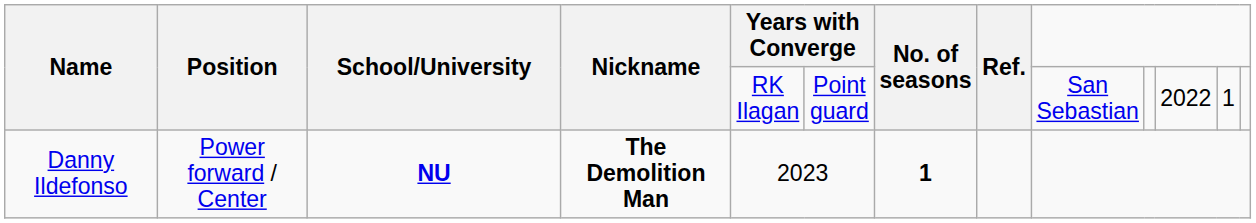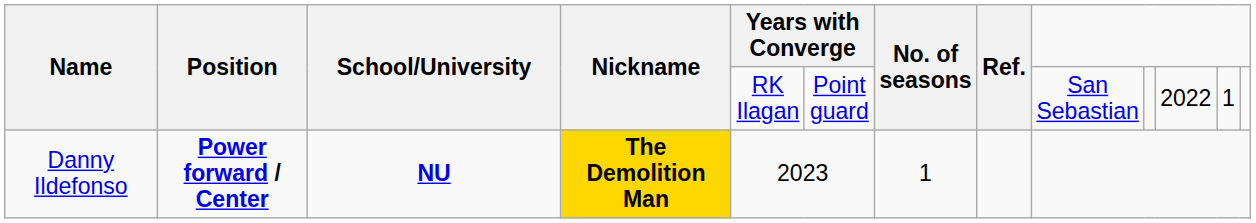(232, 173) normal -> (232, 173) bold
(646, 173) no background -> (646, 173) gold background
(926, 173) bold -> (926, 173) normal
